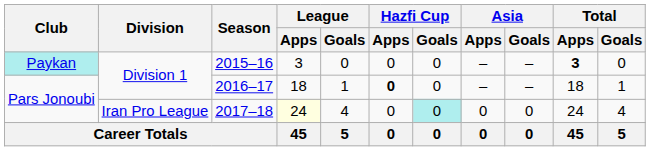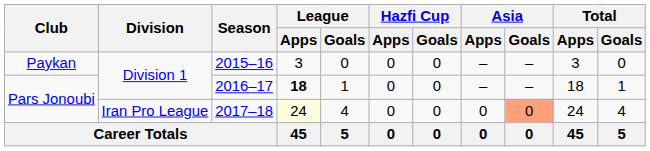(51, 63) paleturquoise background -> (51, 63) no background
(575, 63) bold -> (575, 63) normal
(299, 87) normal -> (299, 87) bold
(391, 87) bold -> (391, 87) normal
(437, 110) paleturquoise background -> (437, 110) no background
(529, 110) no background -> (529, 110) lightsalmon background
